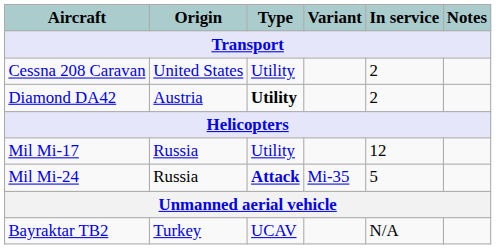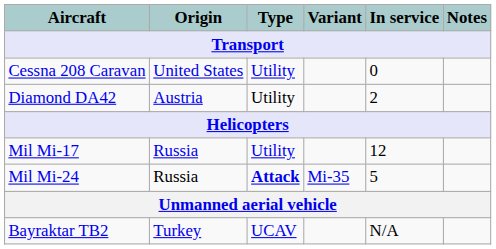(374, 71) 2 -> (374, 71) 0
(274, 97) bold -> (273, 97) normal
